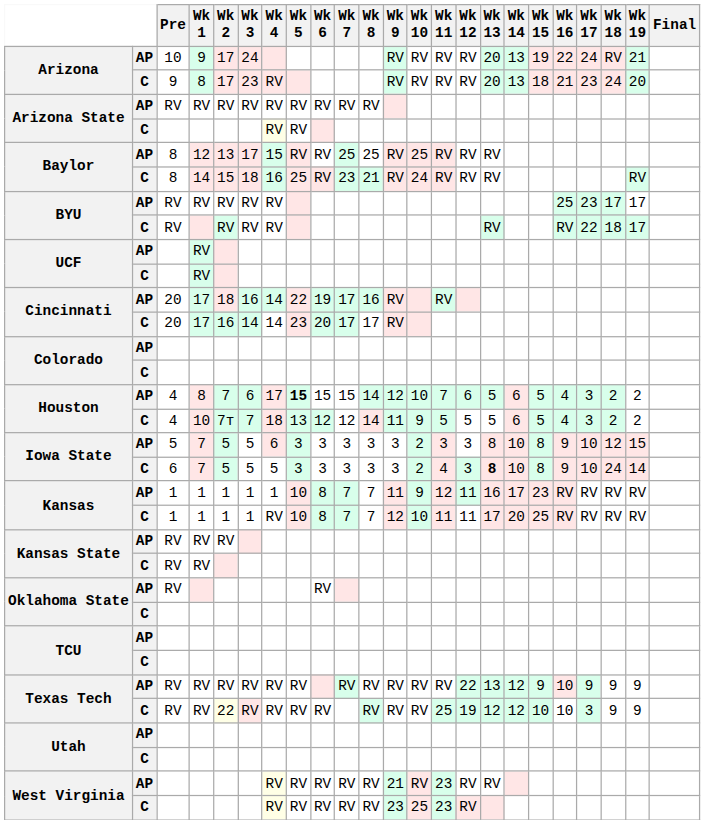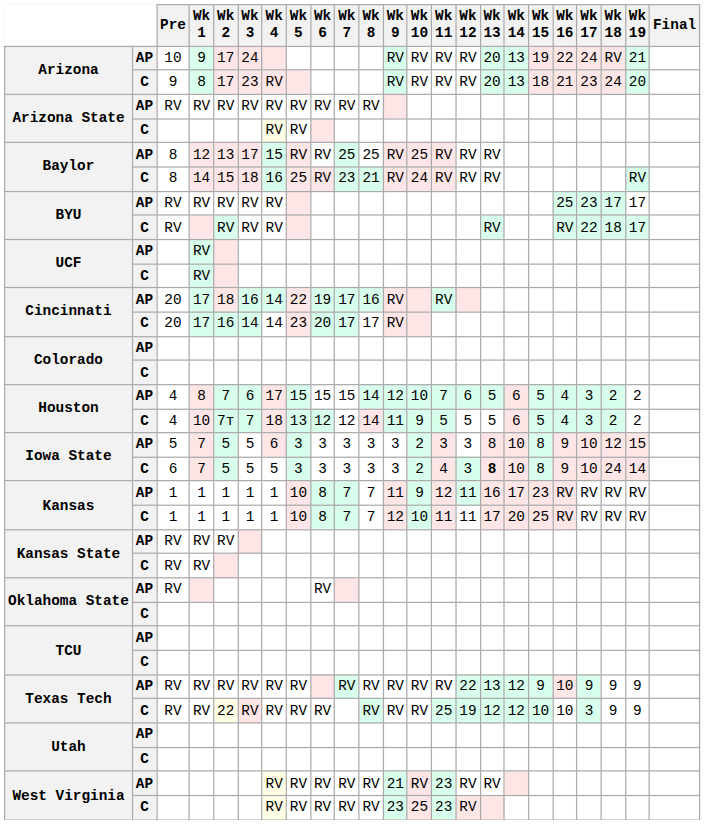(298, 396) bold -> (298, 396) normal
(274, 517) RV -> (274, 517) 1
